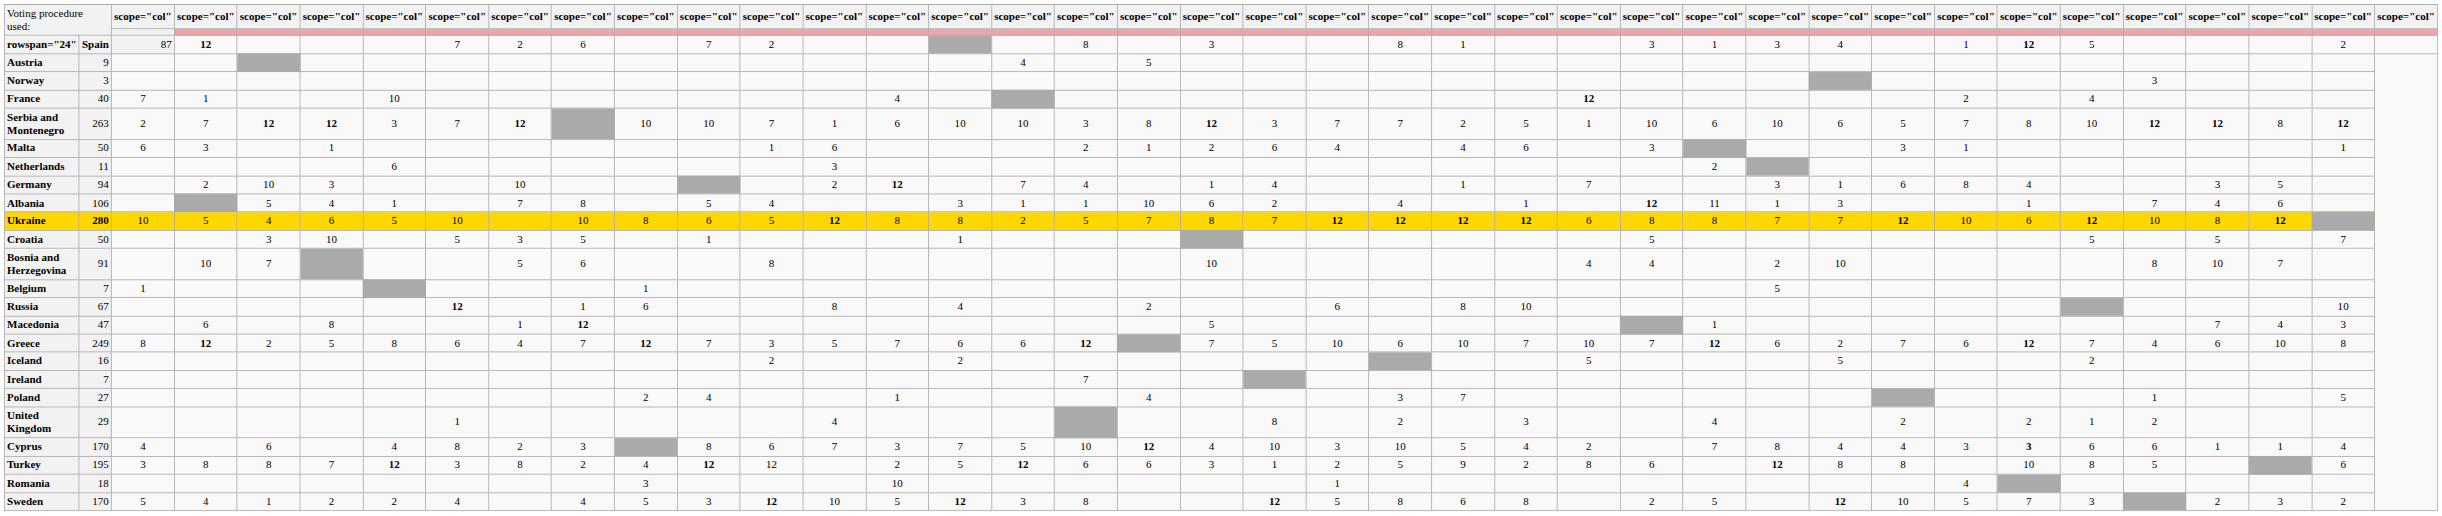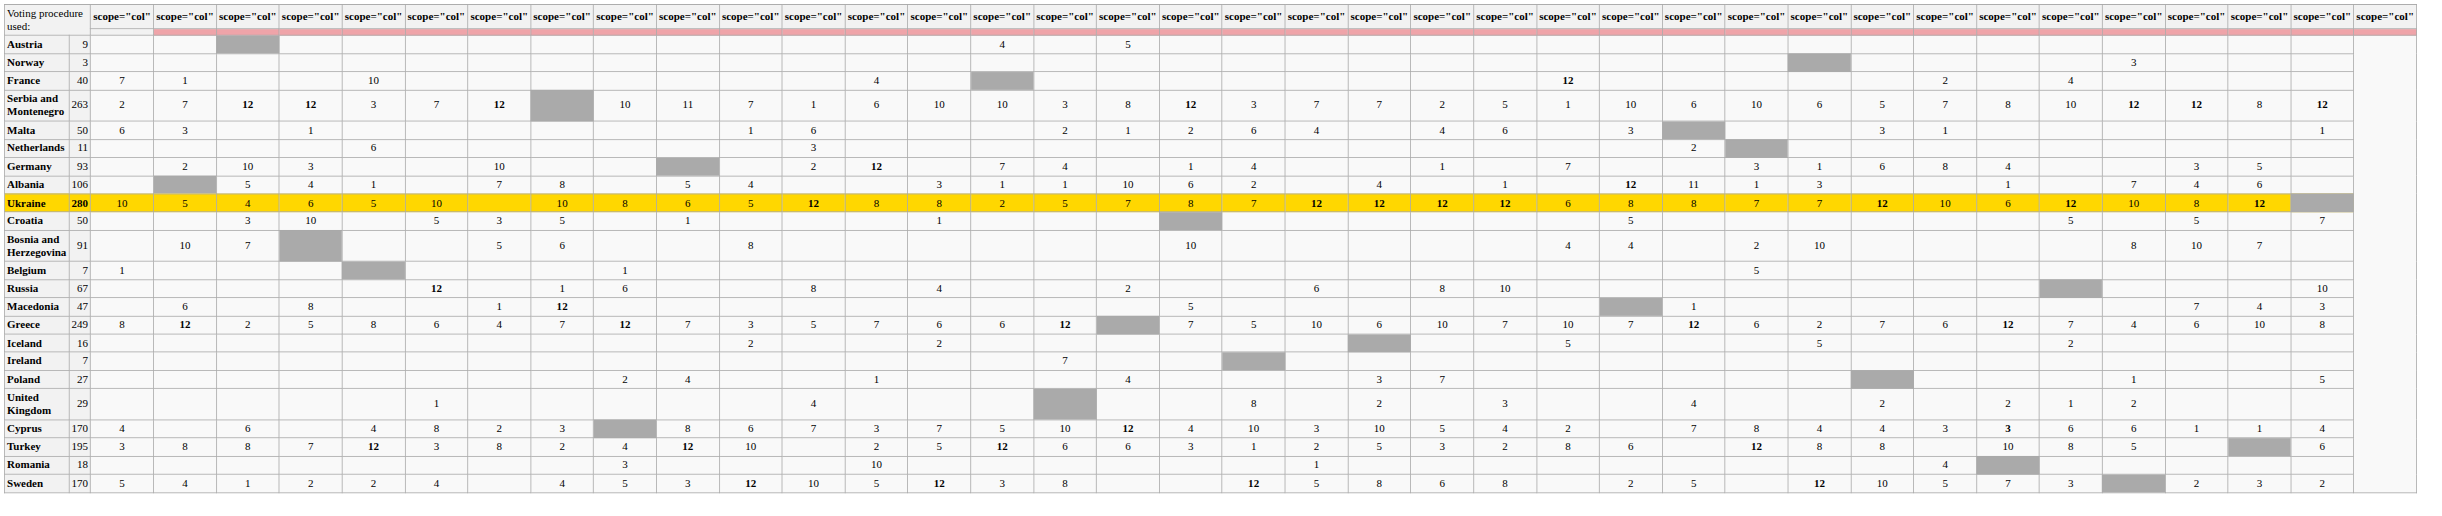- row: (42, 44)
(709, 123) 10 -> (688, 105) 11
(103, 184) 94 -> (83, 166) 93
(772, 464) 12 -> (751, 446) 10
(1463, 464) 9 -> (1442, 446) 3
